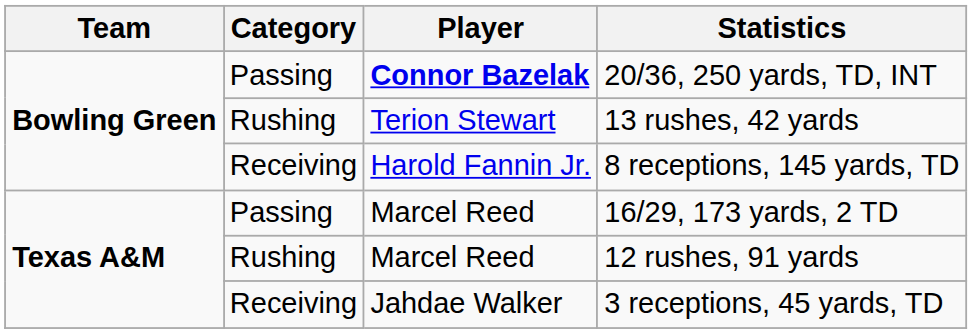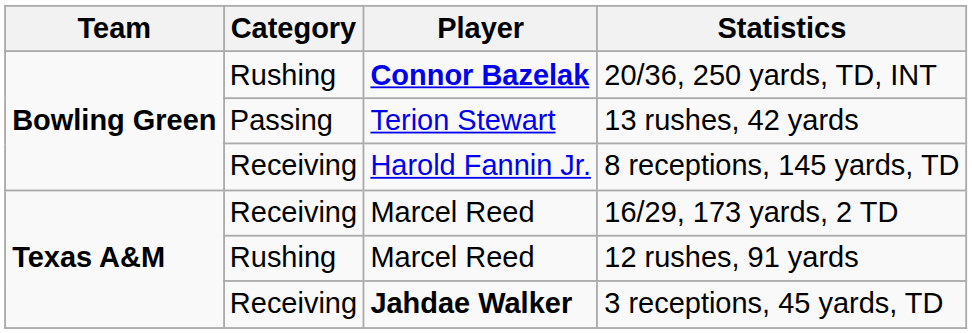(281, 74) Passing -> (283, 74) Rushing
(283, 120) Rushing -> (281, 120) Passing
(281, 212) Passing -> (293, 212) Receiving
(466, 303) normal -> (471, 303) bold
